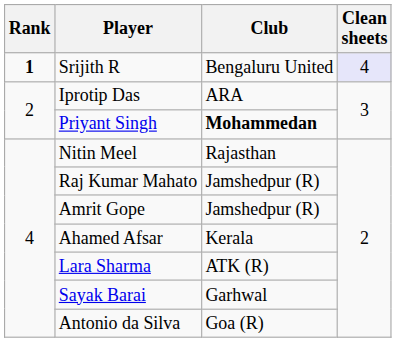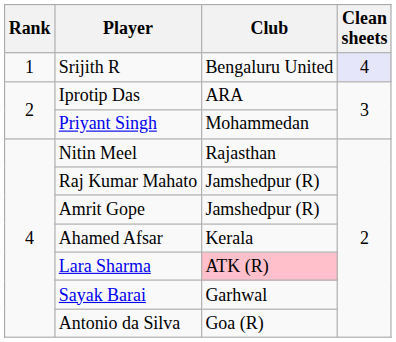(30, 67) bold -> (30, 67) normal
(261, 124) bold -> (257, 124) normal
(237, 266) no background -> (237, 266) pink background
